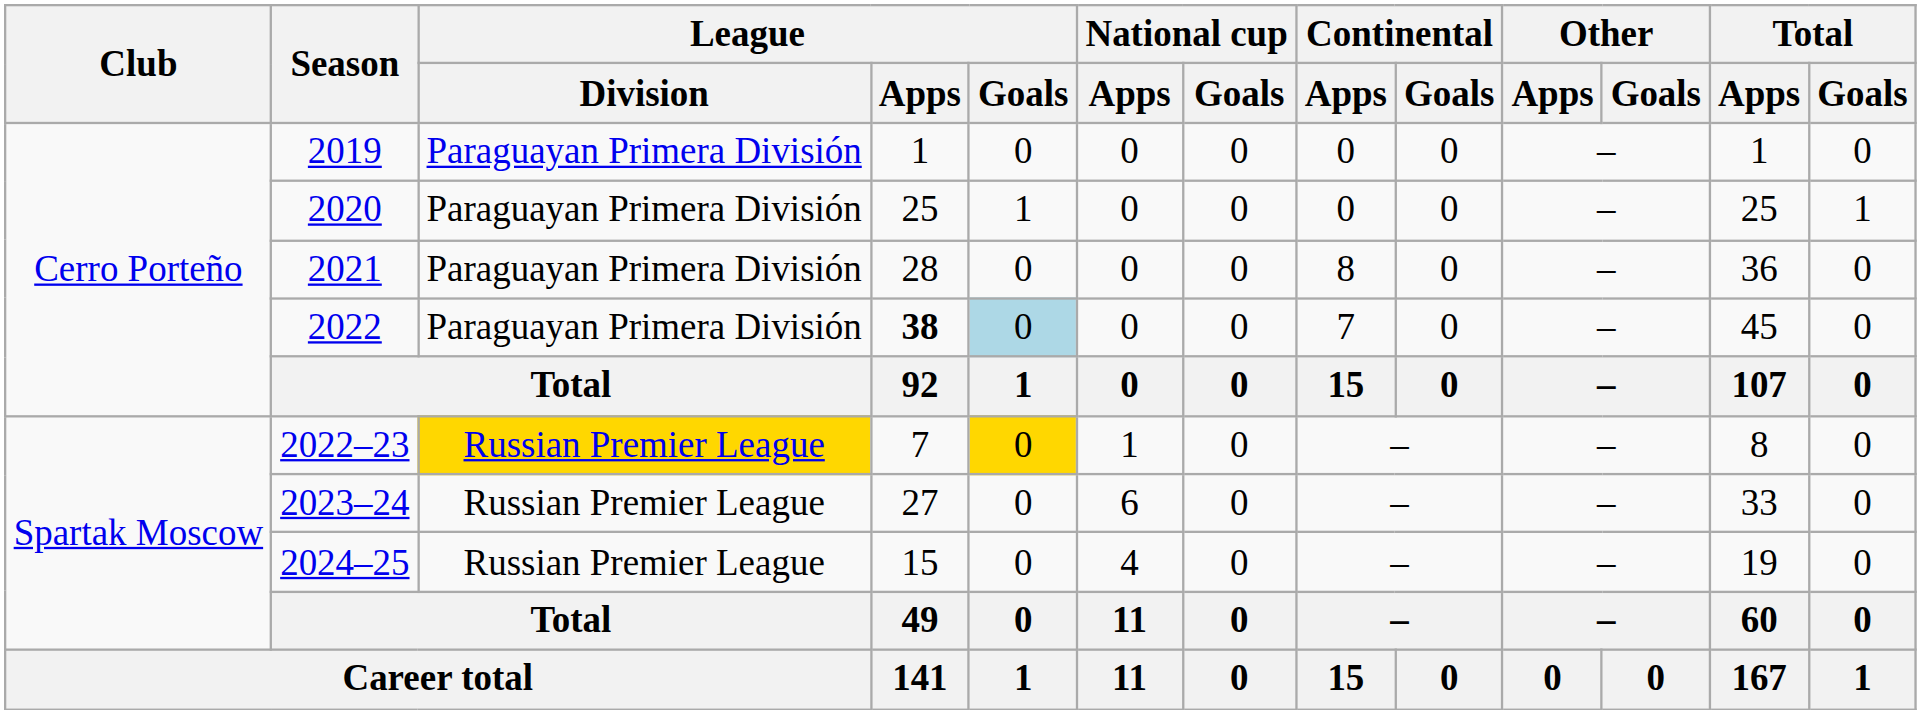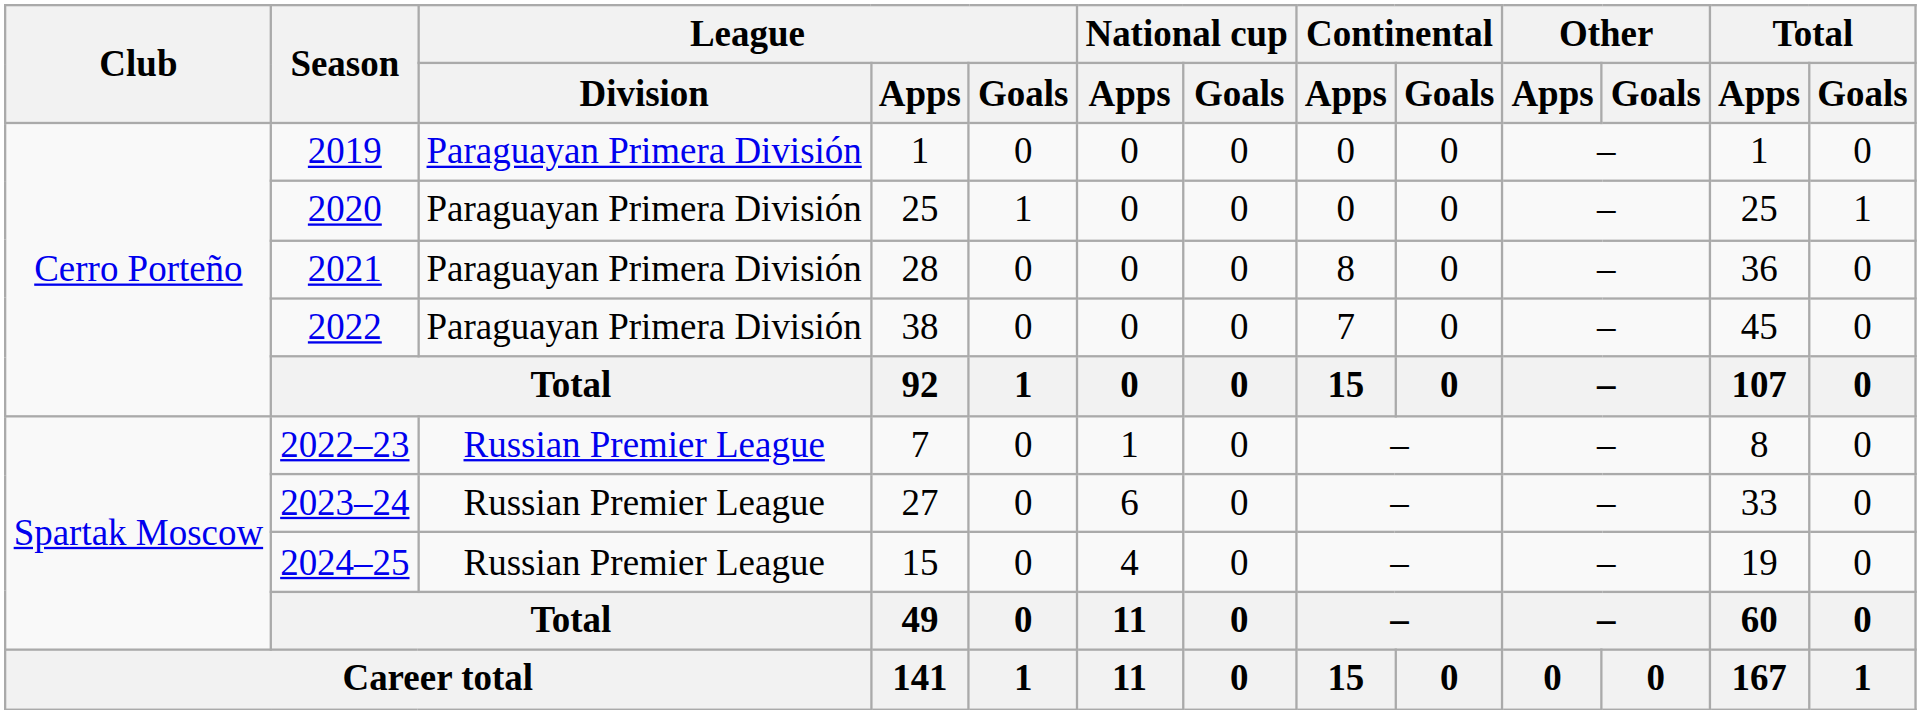(920, 326) bold -> (920, 326) normal
(1023, 326) lightblue background -> (1023, 326) no background
(644, 444) gold background -> (644, 444) no background
(1023, 444) gold background -> (1023, 444) no background
